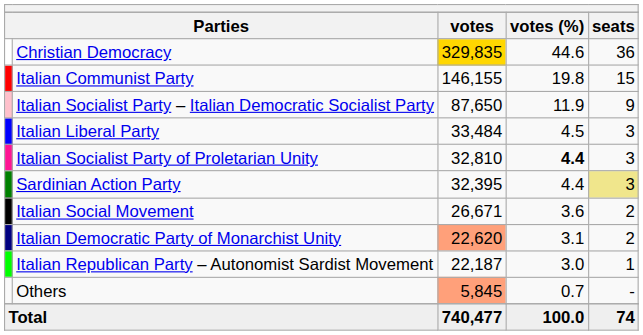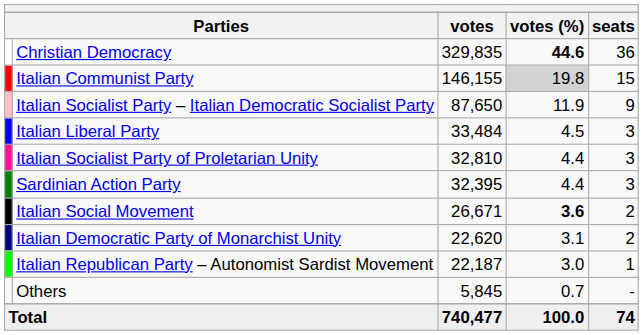(472, 52) gold background -> (472, 52) no background
(568, 52) normal -> (568, 52) bold
(568, 79) no background -> (568, 79) lightgrey background
(573, 158) bold -> (573, 158) normal
(630, 185) khaki background -> (630, 185) no background
(573, 211) normal -> (573, 211) bold
(477, 237) lightsalmon background -> (477, 237) no background
(481, 290) lightsalmon background -> (481, 290) no background
